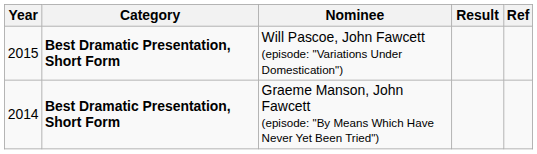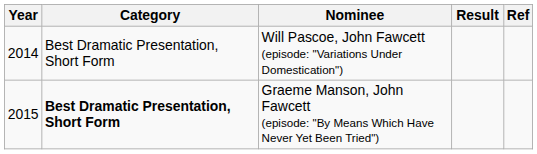(23, 53) 2015 -> (23, 53) 2014
(138, 53) bold -> (132, 53) normal
(23, 114) 2014 -> (23, 114) 2015
